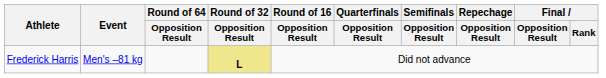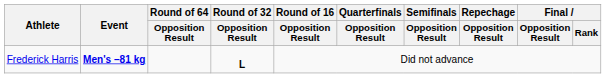(113, 60) normal -> (114, 60) bold
(239, 65) khaki background -> (242, 65) no background
